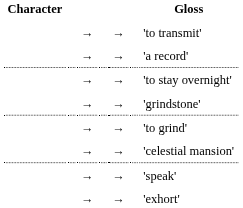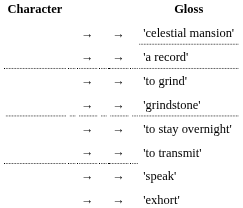(172, 32) 'to transmit' -> (189, 32) 'celestial mansion'
(188, 80) 'to stay overnight' -> (165, 81) 'to grind'
(165, 128) 'to grind' -> (188, 128) 'to stay overnight'
(189, 151) 'celestial mansion' -> (172, 152) 'to transmit'
